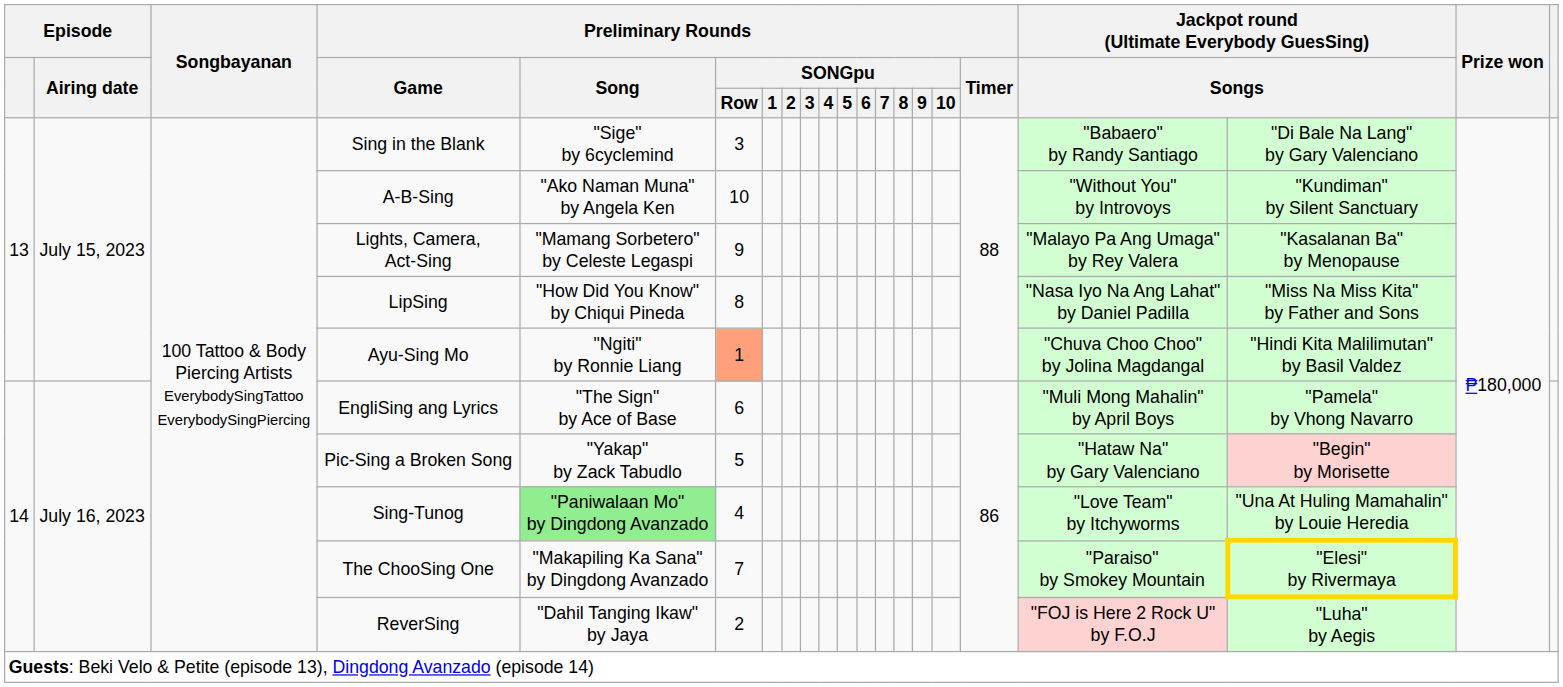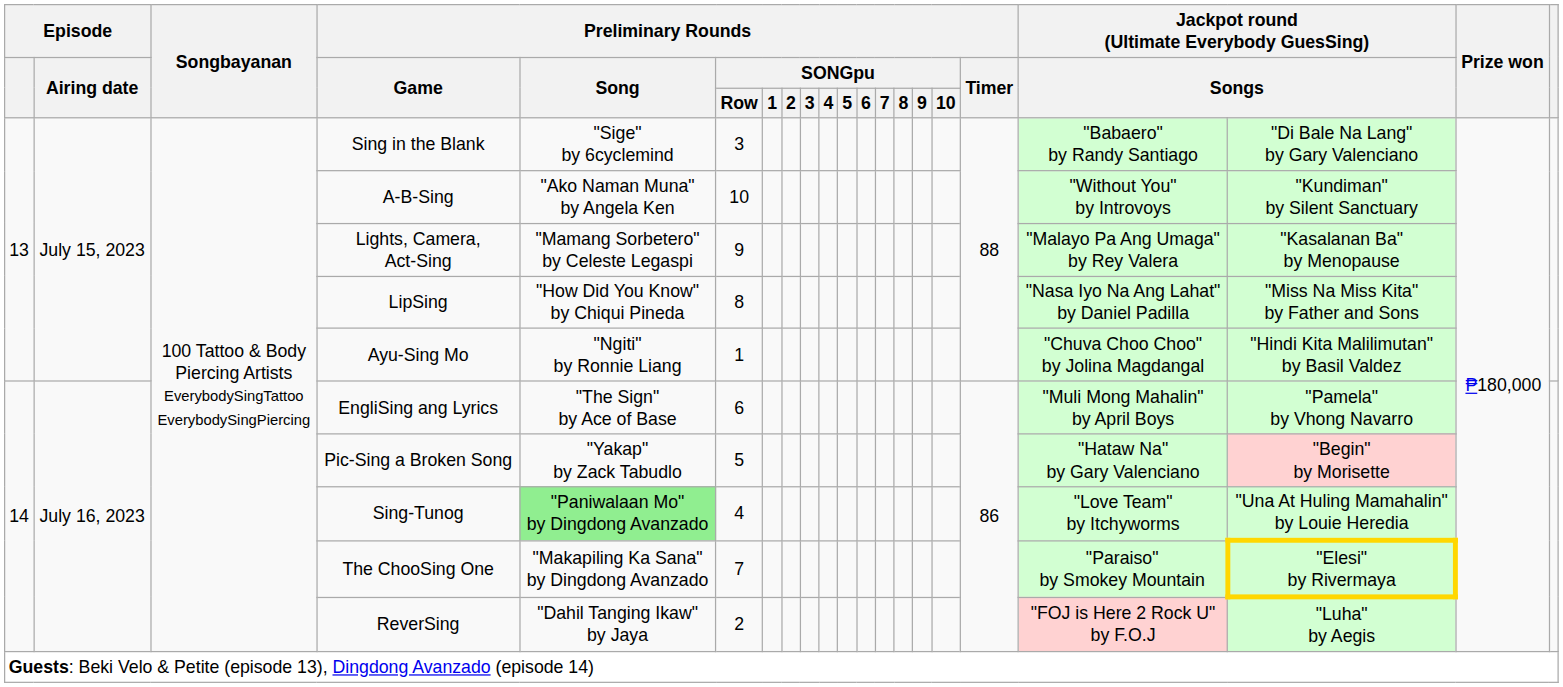(739, 355) lightsalmon background -> (739, 355) no background
